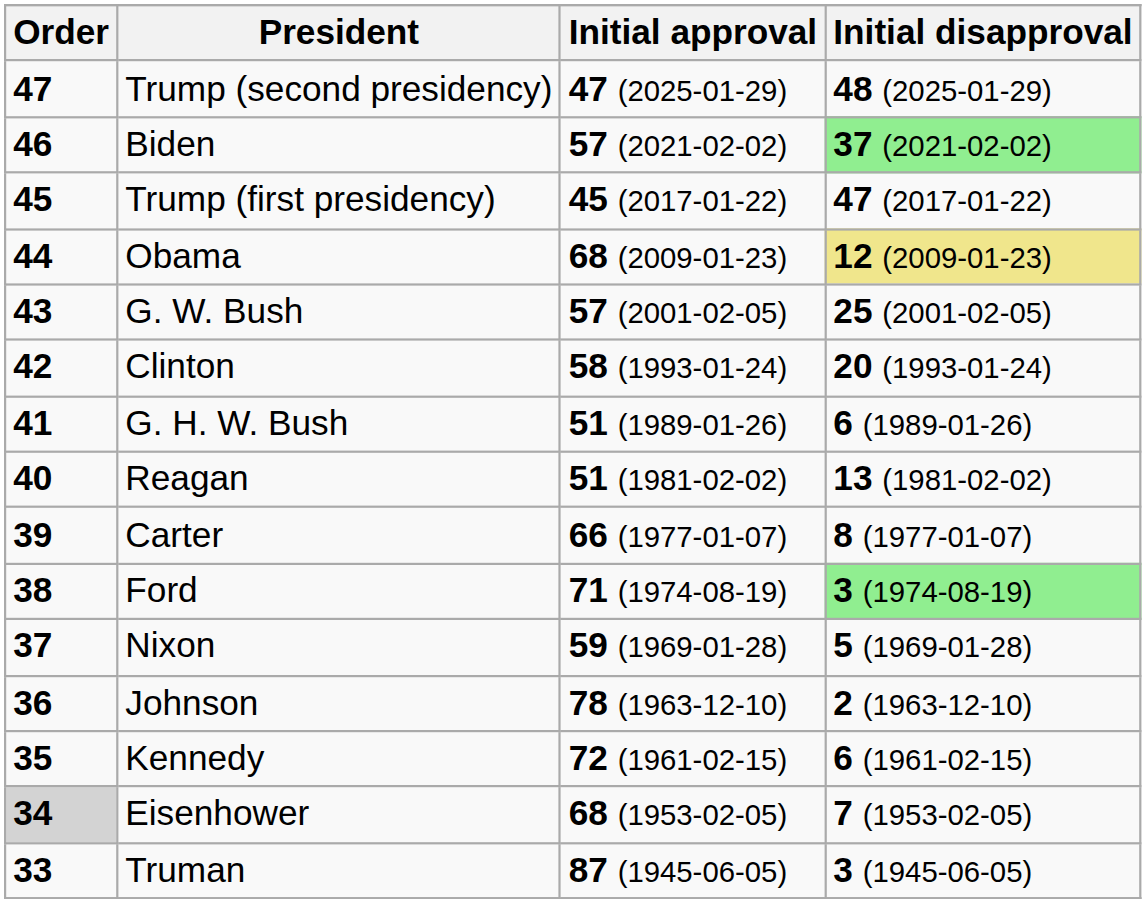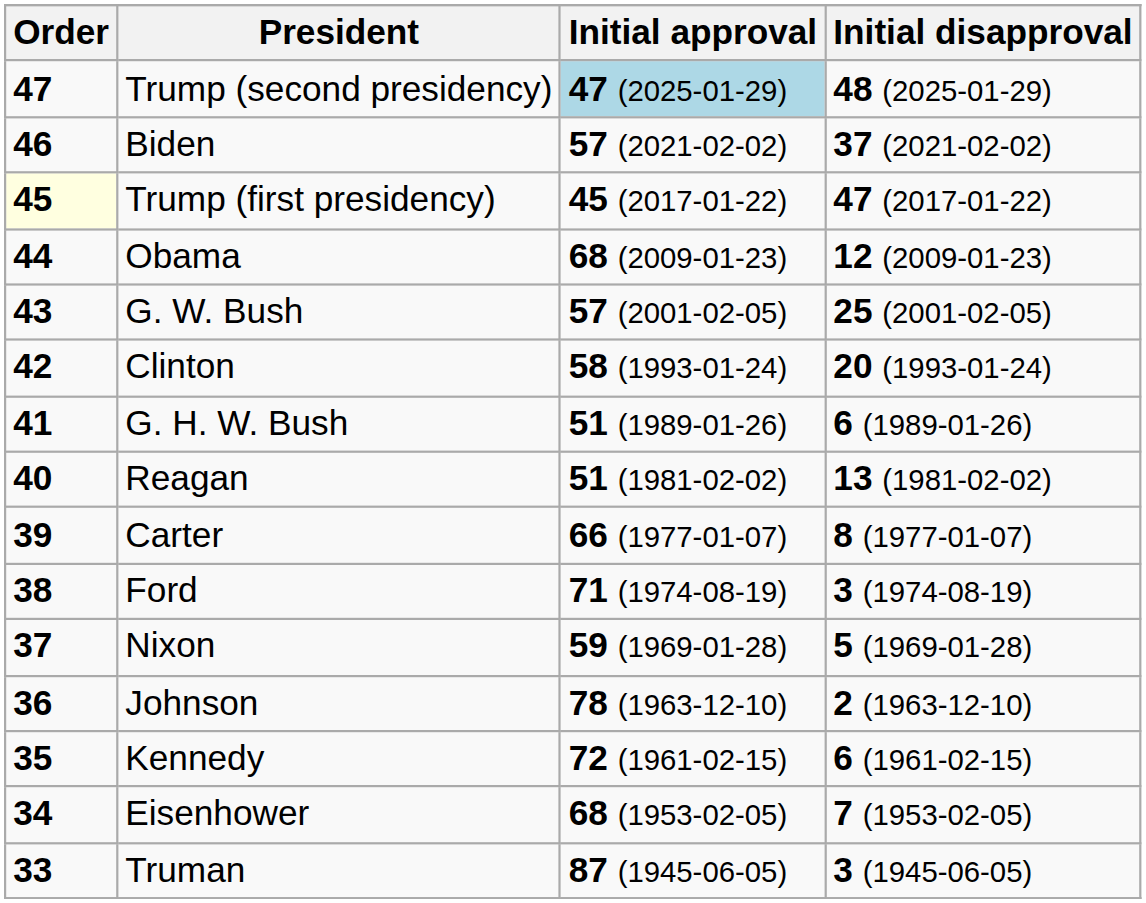(678, 88) no background -> (678, 88) lightblue background
(943, 144) lightgreen background -> (943, 144) no background
(33, 199) no background -> (33, 199) lightyellow background
(943, 255) khaki background -> (943, 255) no background
(933, 590) lightgreen background -> (933, 590) no background
(33, 813) lightgrey background -> (33, 813) no background
